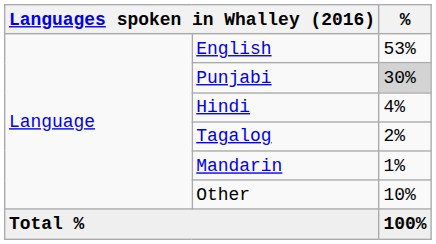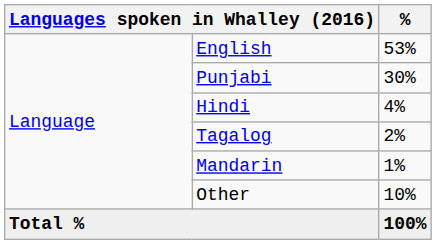(400, 78) lightgrey background -> (400, 78) no background
